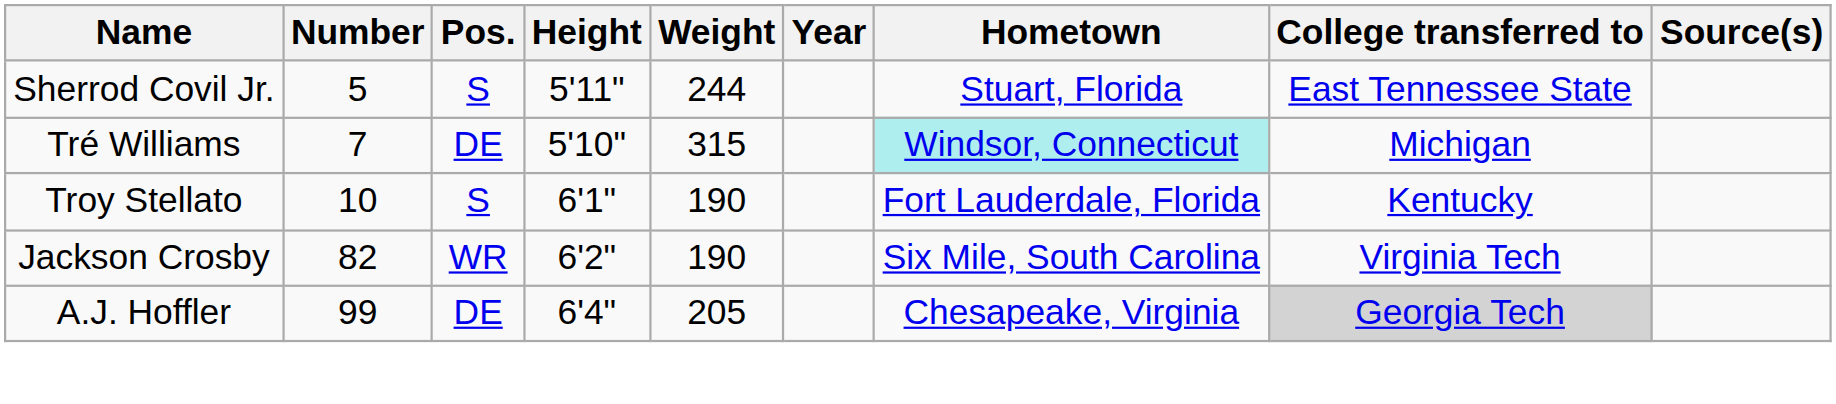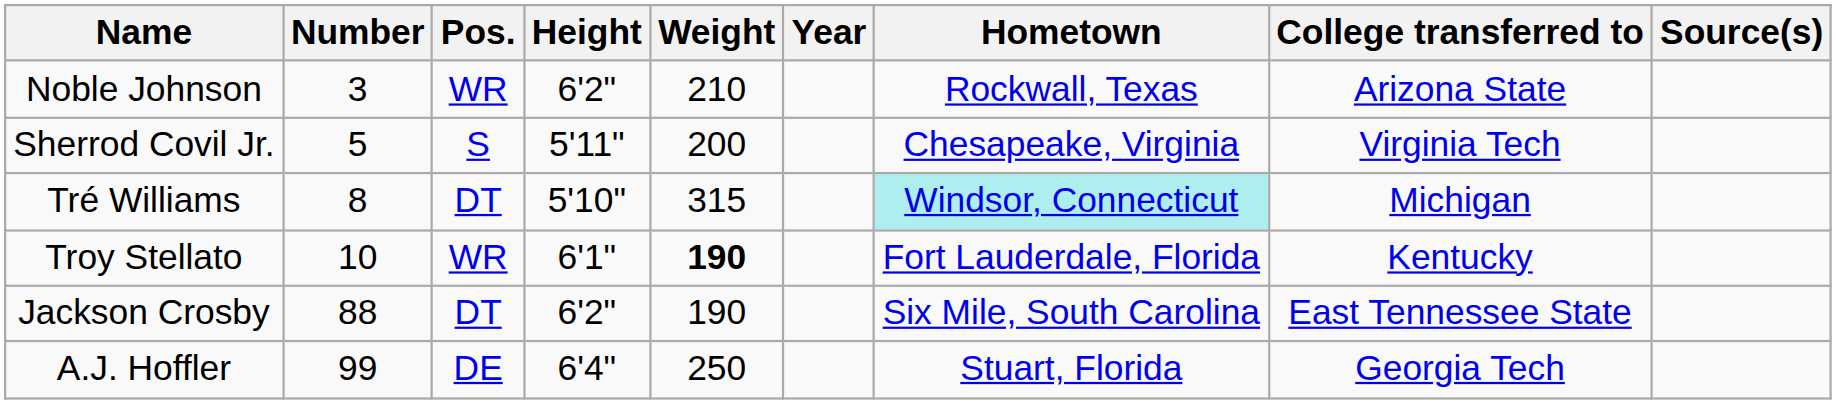+ row: (144, 88)
(717, 88) 244 -> (717, 144) 200
(1071, 88) Stuart, Florida -> (1071, 144) Chesapeake, Virginia
(1460, 88) East Tennessee State -> (1460, 144) Virginia Tech
(358, 144) 7 -> (358, 200) 8
(478, 144) DE -> (478, 200) DT
(478, 200) S -> (478, 256) WR
(717, 200) normal -> (717, 256) bold
(358, 256) 82 -> (358, 312) 88
(478, 256) WR -> (478, 312) DT
(1460, 256) Virginia Tech -> (1460, 312) East Tennessee State
(717, 312) 205 -> (717, 369) 250
(1071, 312) Chesapeake, Virginia -> (1071, 369) Stuart, Florida
(1460, 312) lightgrey background -> (1460, 369) no background
